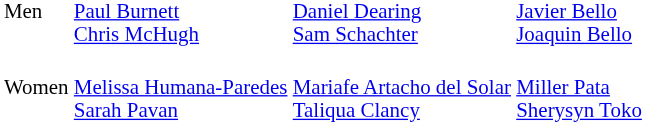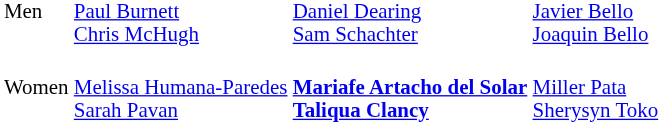(402, 98) normal -> (410, 98) bold
